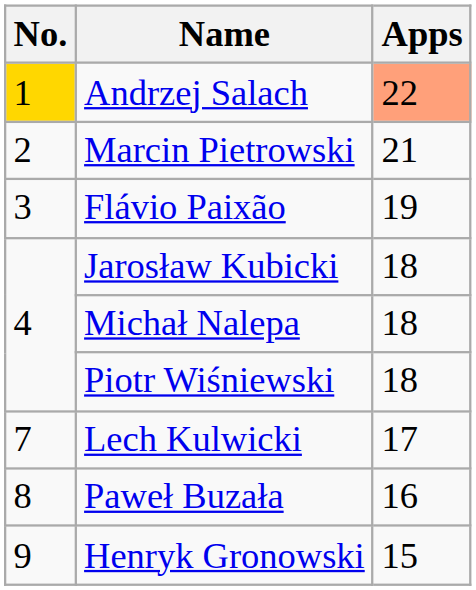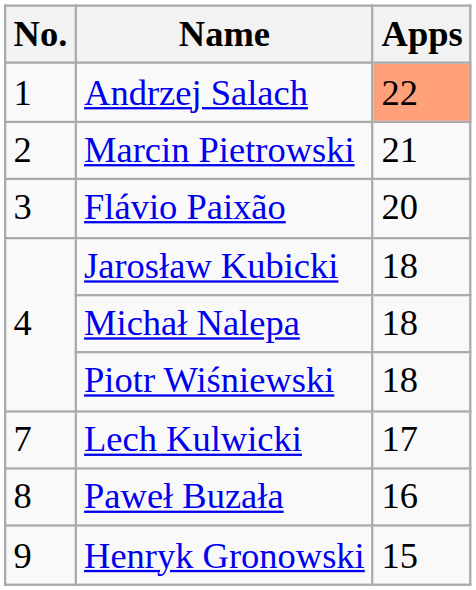(23, 91) gold background -> (23, 91) no background
(400, 207) 19 -> (400, 207) 20
